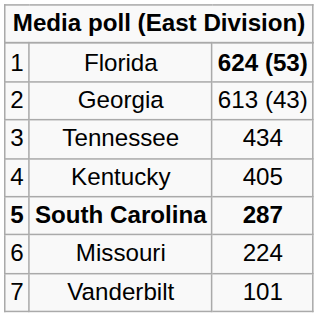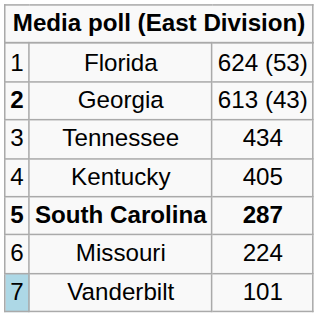(263, 62) bold -> (263, 62) normal
(17, 100) normal -> (17, 100) bold
(17, 292) no background -> (17, 292) lightblue background
